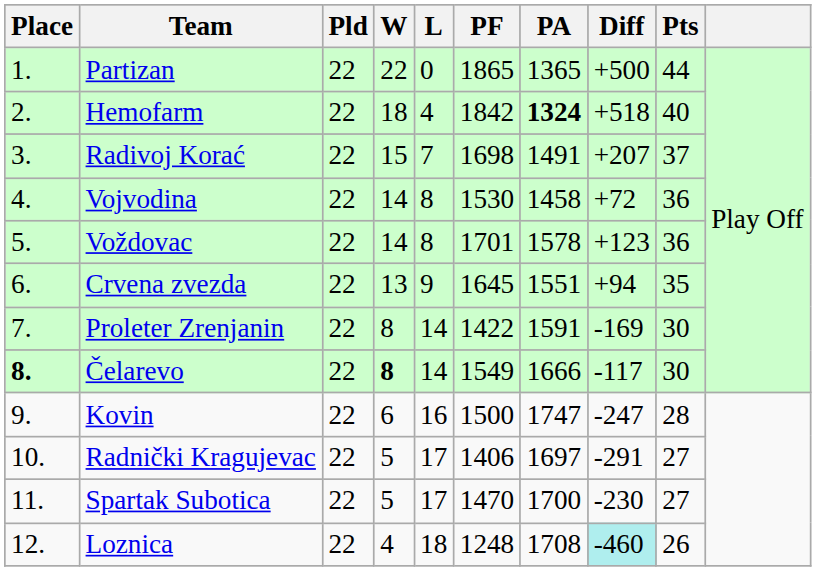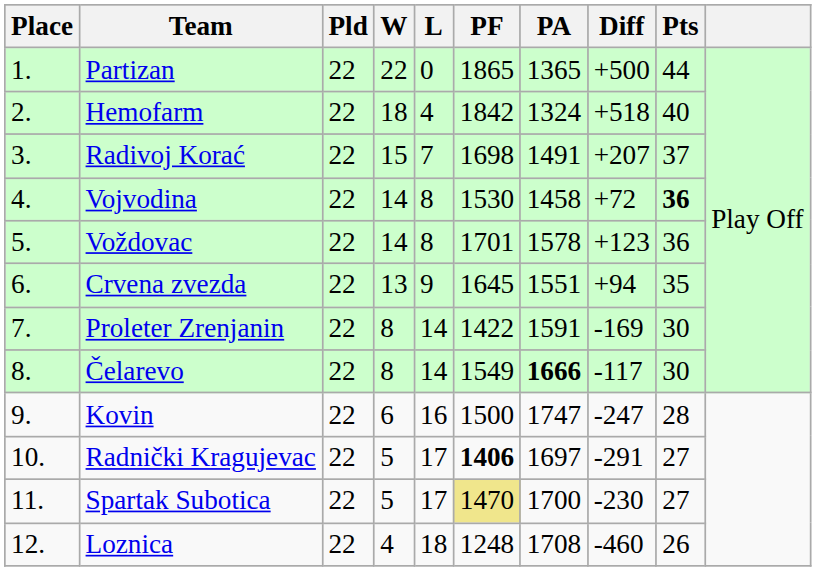(554, 112) bold -> (554, 112) normal
(676, 198) normal -> (676, 198) bold
(21, 371) bold -> (21, 371) normal
(387, 371) bold -> (387, 371) normal
(554, 371) normal -> (554, 371) bold
(487, 457) normal -> (487, 457) bold
(487, 500) no background -> (487, 500) khaki background
(619, 543) paleturquoise background -> (619, 543) no background
